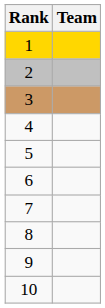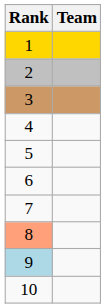(29, 235) no background -> (29, 235) lightsalmon background
(29, 262) no background -> (29, 262) lightblue background
